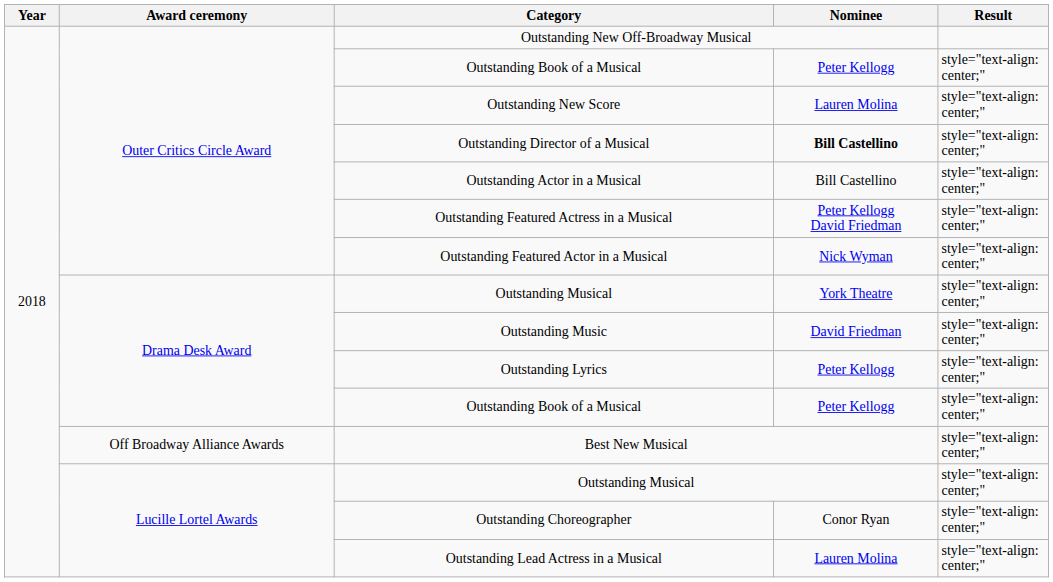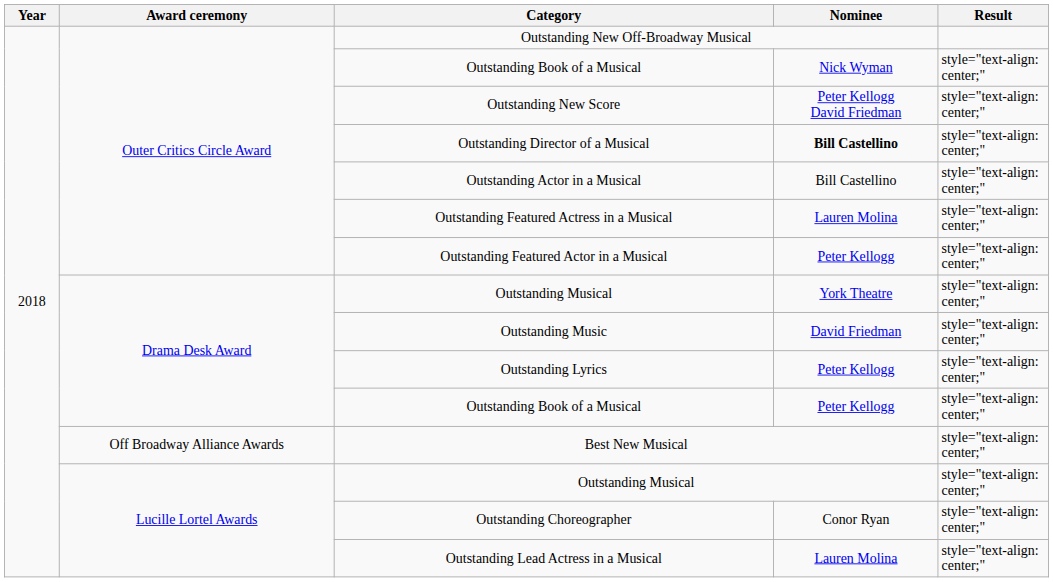(856, 67) Peter Kellogg -> (856, 67) Nick Wyman
(856, 105) Lauren Molina -> (856, 105) Peter Kellogg David Friedman
(856, 218) Peter Kellogg David Friedman -> (856, 218) Lauren Molina
(856, 256) Nick Wyman -> (856, 256) Peter Kellogg
